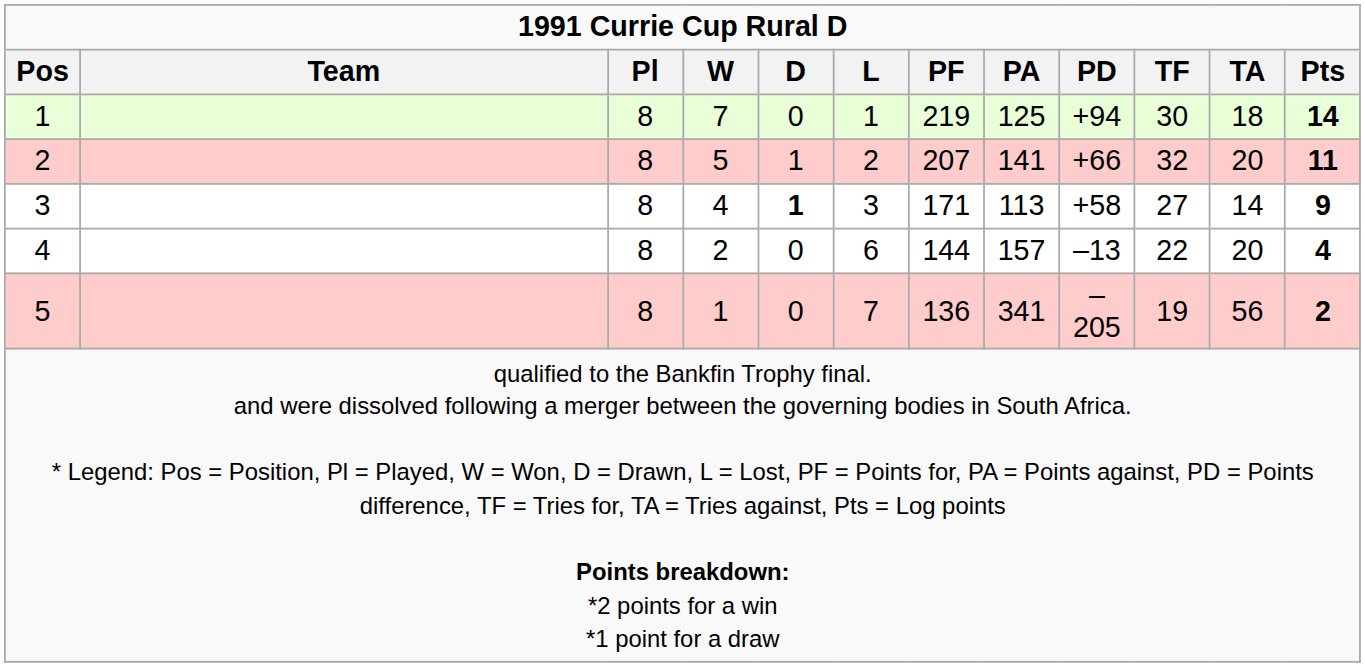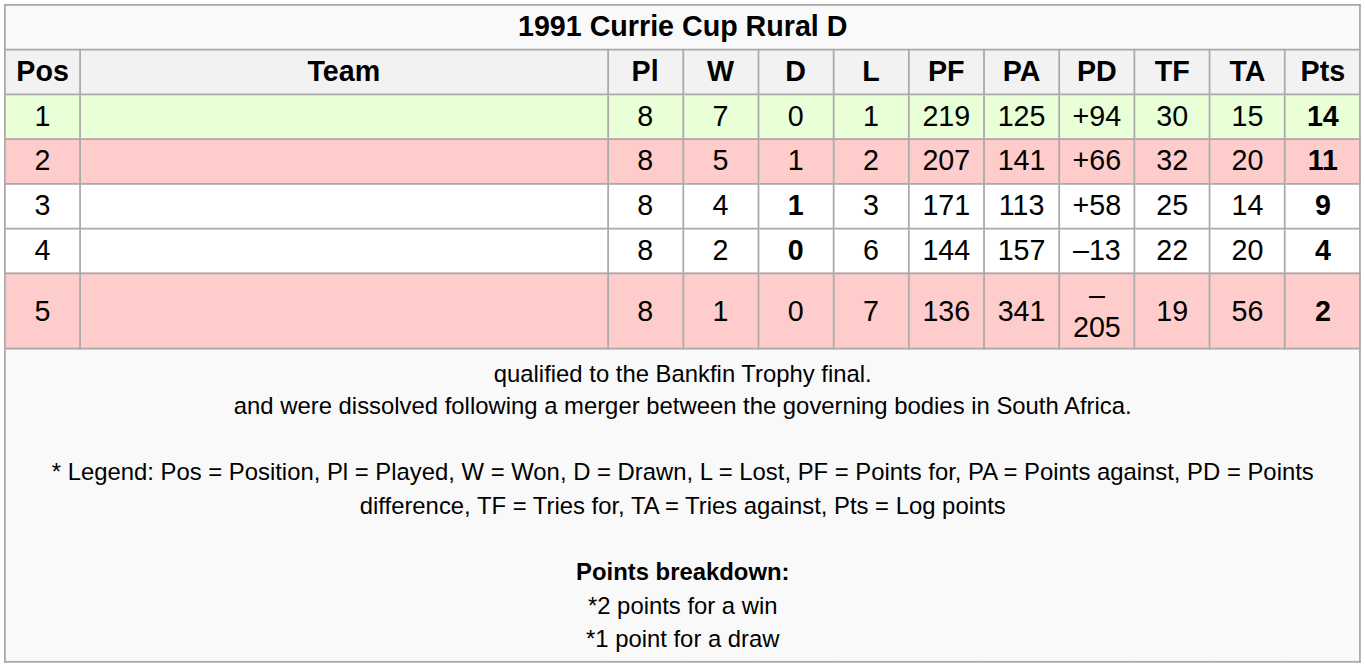(1247, 116) 18 -> (1247, 116) 15
(1172, 205) 27 -> (1172, 205) 25
(796, 250) normal -> (796, 250) bold
